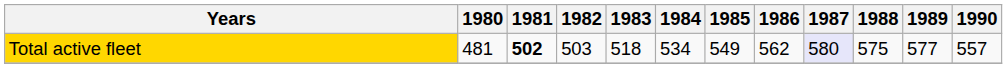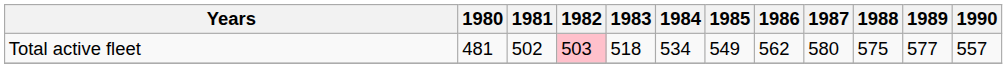(75, 48) gold background -> (75, 48) no background
(527, 48) bold -> (527, 48) normal
(576, 48) no background -> (576, 48) pink background
(824, 48) lavender background -> (824, 48) no background
